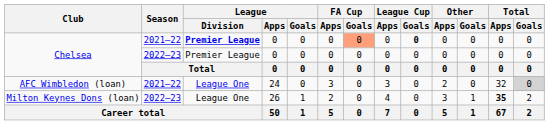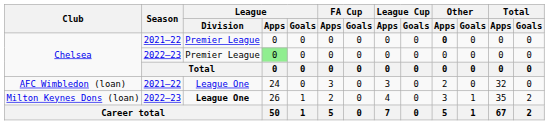(222, 40) bold -> (222, 40) normal
(359, 40) lightsalmon background -> (359, 40) no background
(416, 40) bold -> (416, 40) normal
(445, 40) normal -> (445, 40) bold
(275, 55) no background -> (275, 55) lightgreen background
(529, 84) lightgrey background -> (529, 84) no background
(222, 98) normal -> (222, 98) bold
(501, 98) bold -> (501, 98) normal
